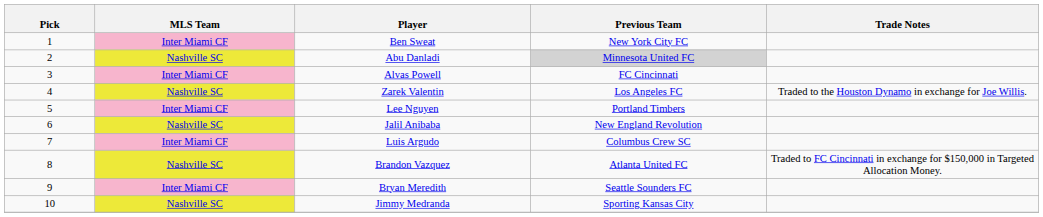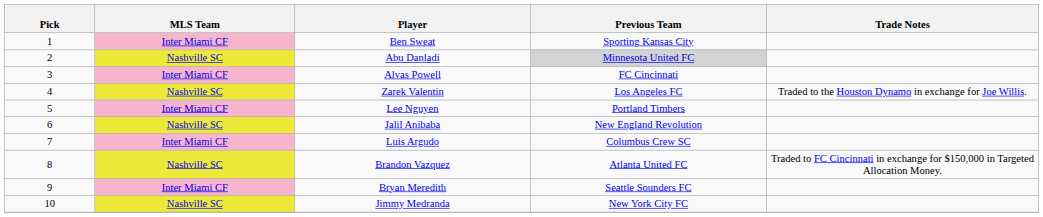(648, 41) New York City FC -> (648, 41) Sporting Kansas City
(648, 204) Sporting Kansas City -> (648, 204) New York City FC
